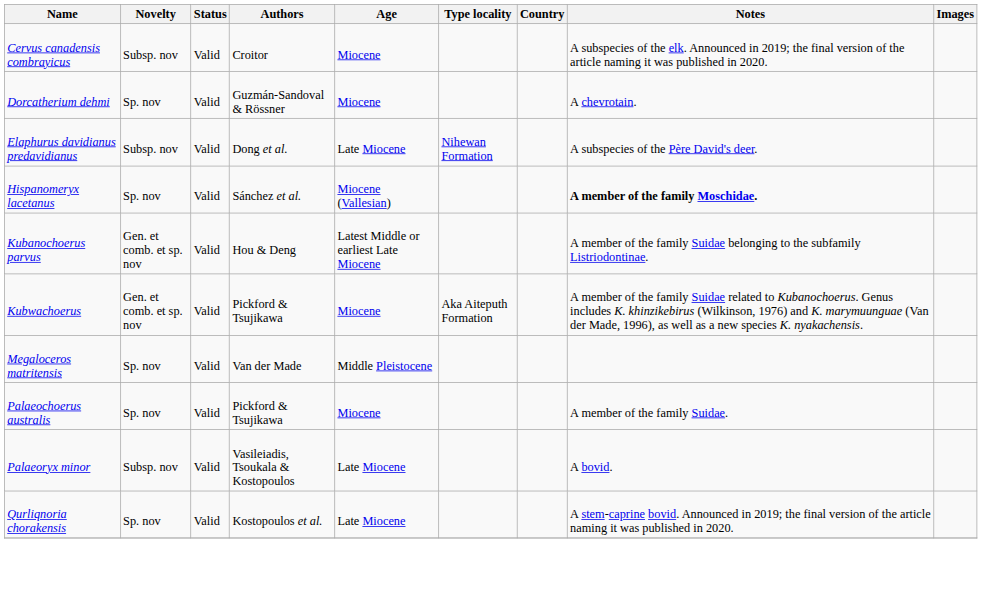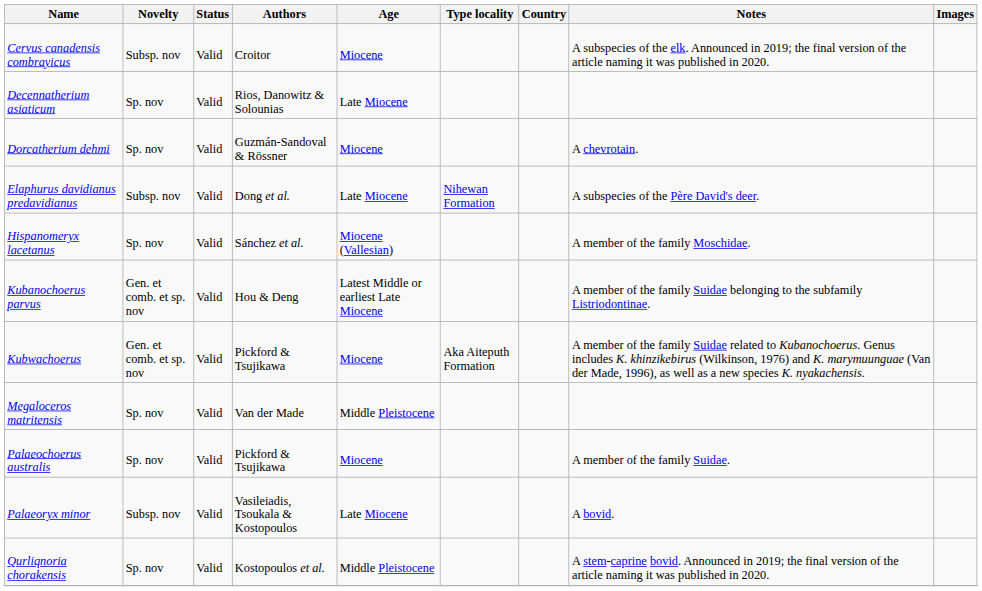+ row: (48, 101)
(664, 196) bold -> (661, 243) normal
(371, 521) Late Miocene -> (387, 568) Middle Pleistocene
